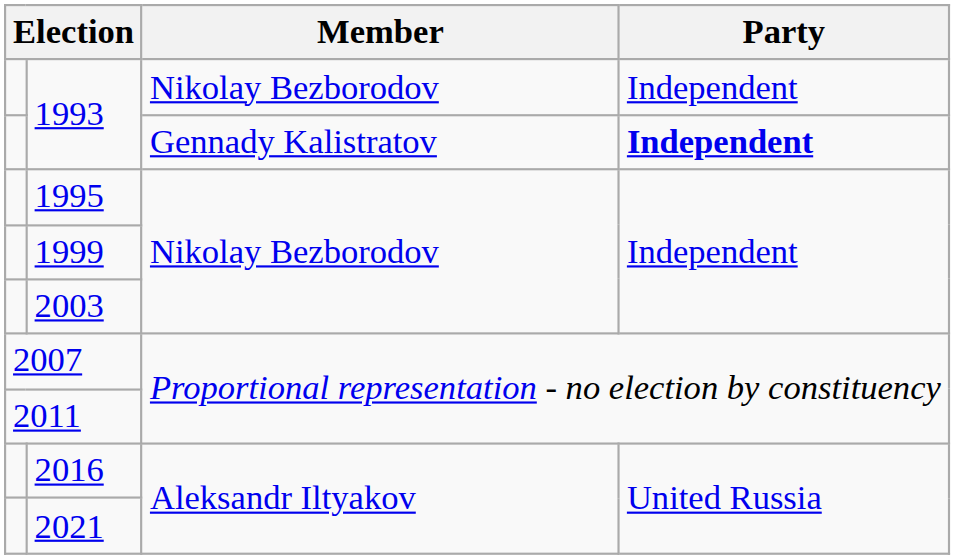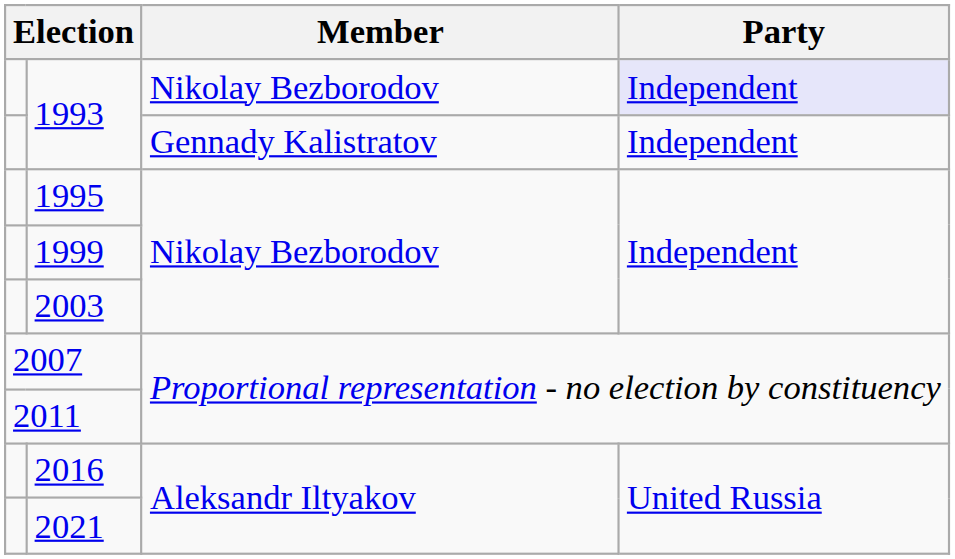(712, 86) no background -> (712, 86) lavender background
(720, 141) bold -> (712, 141) normal
